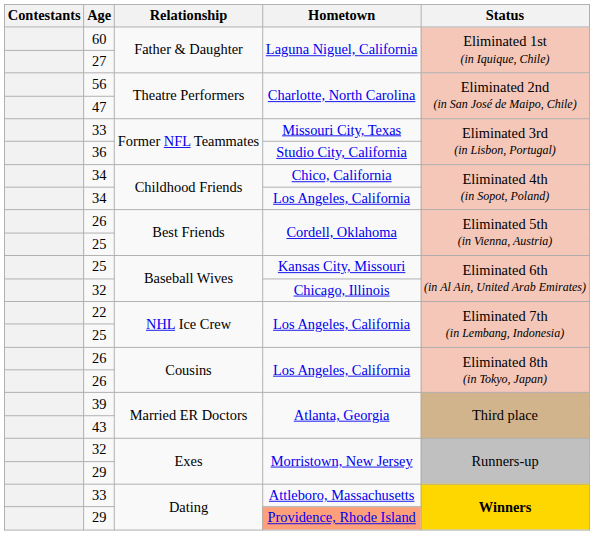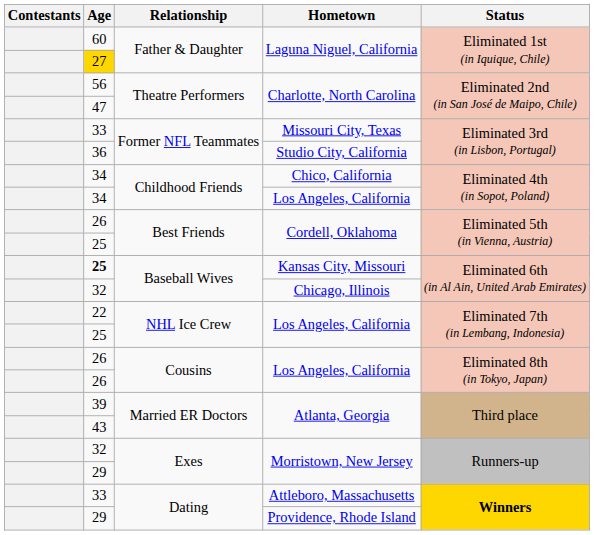(99, 61) no background -> (99, 61) gold background
(99, 267) normal -> (99, 267) bold
(342, 518) lightsalmon background -> (342, 518) no background
